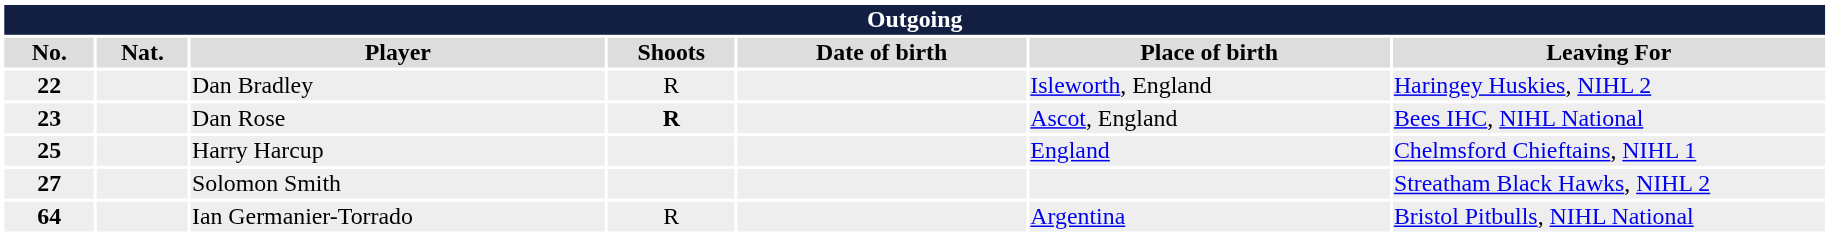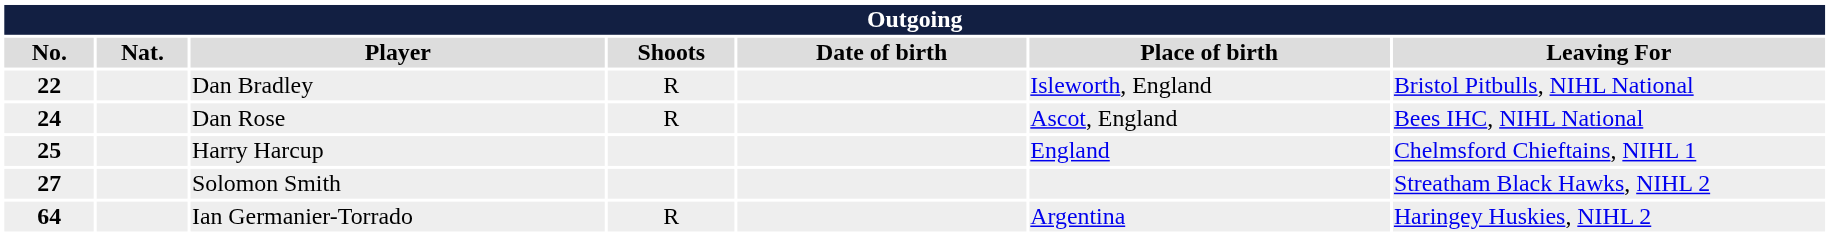(1523, 85) Haringey Huskies, NIHL 2 -> (1544, 85) Bristol Pitbulls, NIHL National
(49, 117) 23 -> (49, 117) 24
(671, 117) bold -> (671, 117) normal
(1544, 216) Bristol Pitbulls, NIHL National -> (1523, 216) Haringey Huskies, NIHL 2
